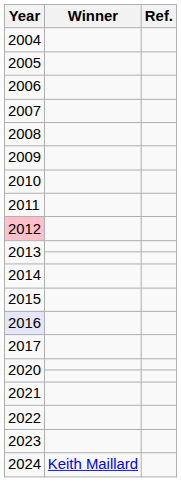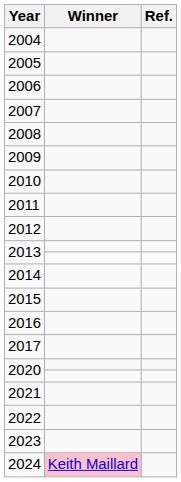(24, 228) pink background -> (24, 228) no background
(24, 323) lavender background -> (24, 323) no background
(93, 464) no background -> (93, 464) pink background
